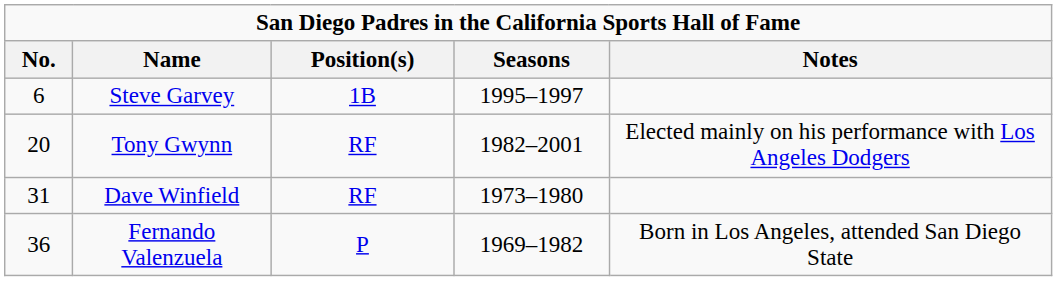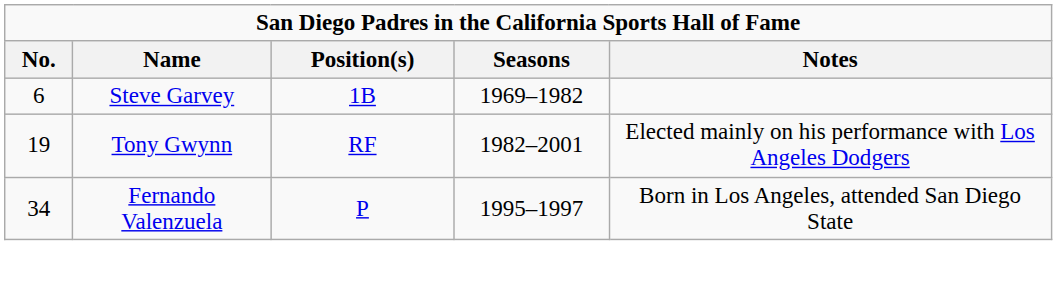(531, 95) 1995–1997 -> (531, 95) 1969–1982
(39, 145) 20 -> (39, 145) 19
- row: (172, 194)
(39, 244) 36 -> (39, 207) 34
(531, 244) 1969–1982 -> (531, 207) 1995–1997
